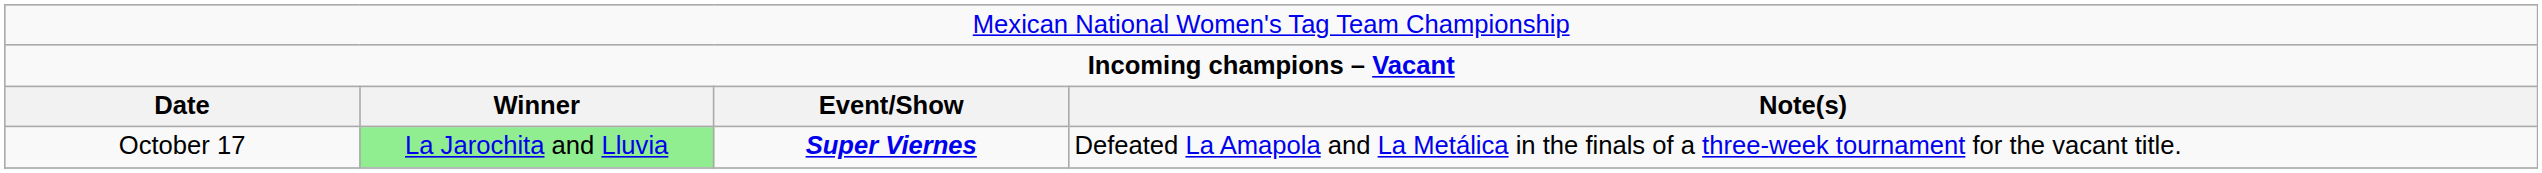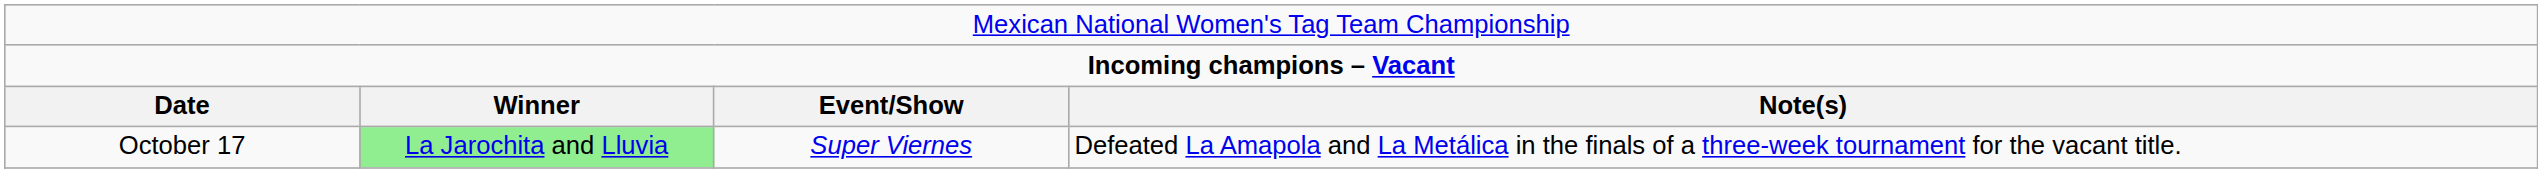(891, 146) bold -> (891, 146) normal
